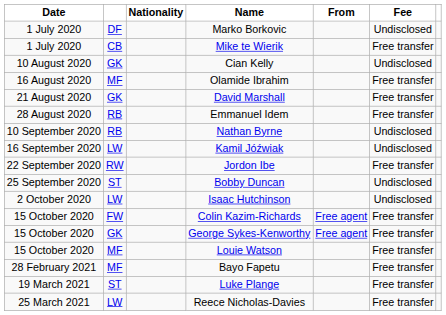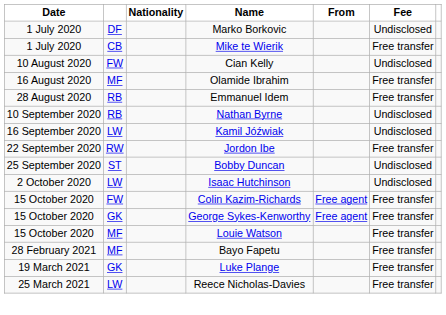(115, 64) GK -> (115, 64) FW
- row: (249, 98)
(115, 285) ST -> (115, 268) GK
